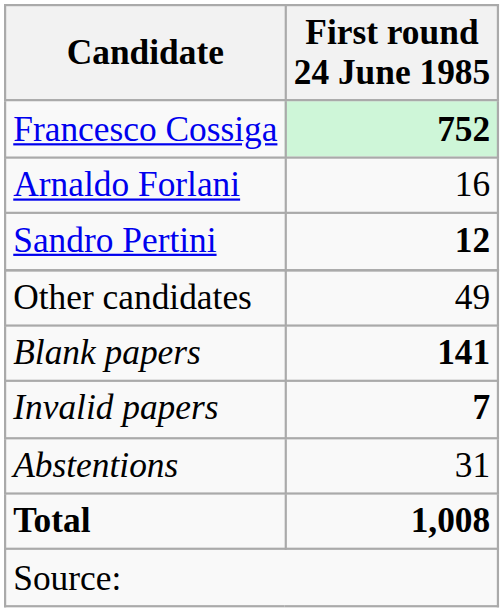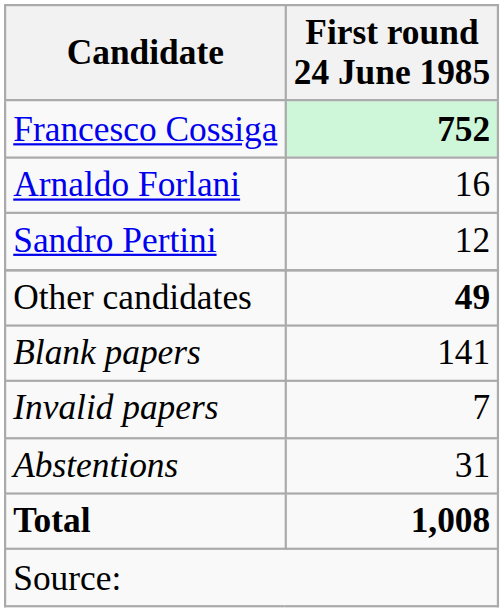(473, 240) bold -> (473, 240) normal
(473, 296) normal -> (473, 296) bold
(464, 352) bold -> (464, 352) normal
(481, 408) bold -> (481, 408) normal
